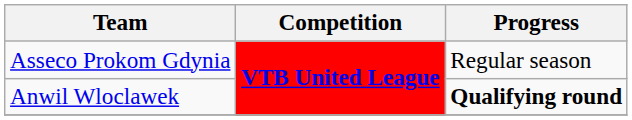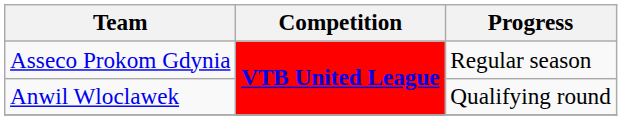(536, 96) bold -> (531, 96) normal
